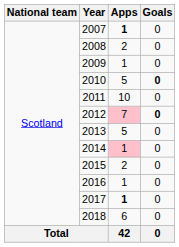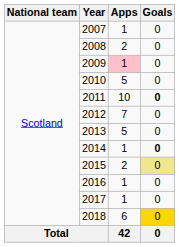(124, 30) bold -> (124, 30) normal
(124, 64) no background -> (124, 64) pink background
(157, 81) bold -> (157, 81) normal
(157, 98) normal -> (157, 98) bold
(124, 115) pink background -> (124, 115) no background
(157, 115) bold -> (157, 115) normal
(124, 149) pink background -> (124, 149) no background
(157, 149) normal -> (157, 149) bold
(157, 166) no background -> (157, 166) khaki background
(124, 200) bold -> (124, 200) normal
(157, 217) no background -> (157, 217) gold background
